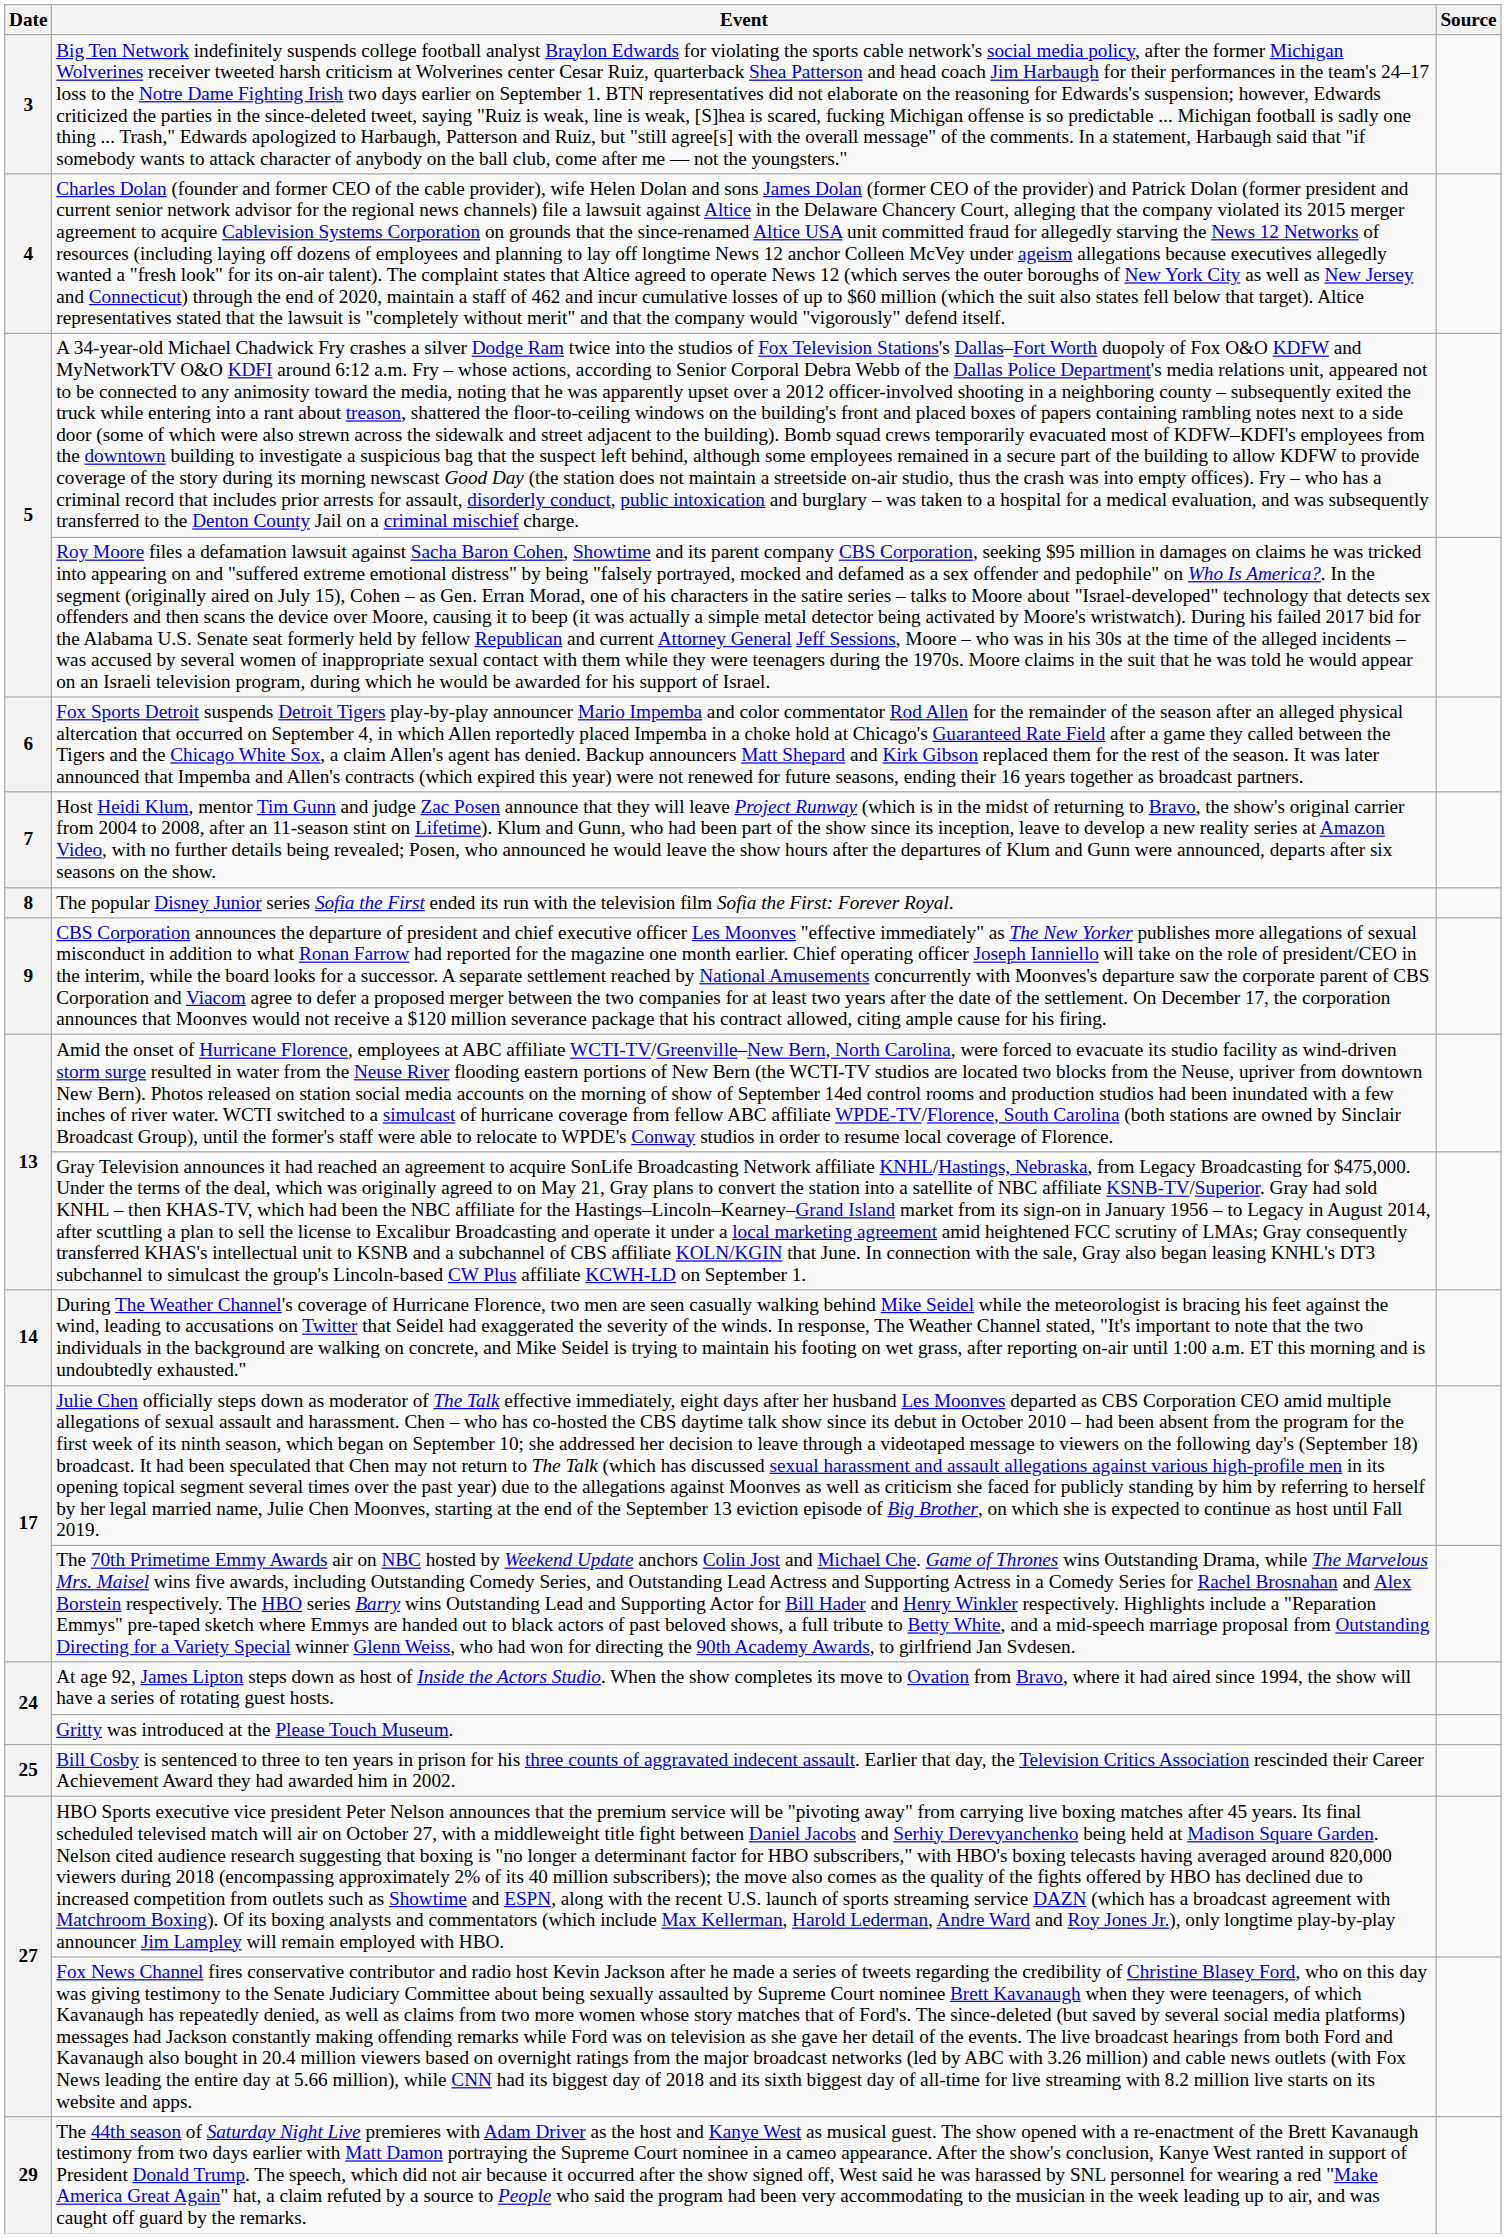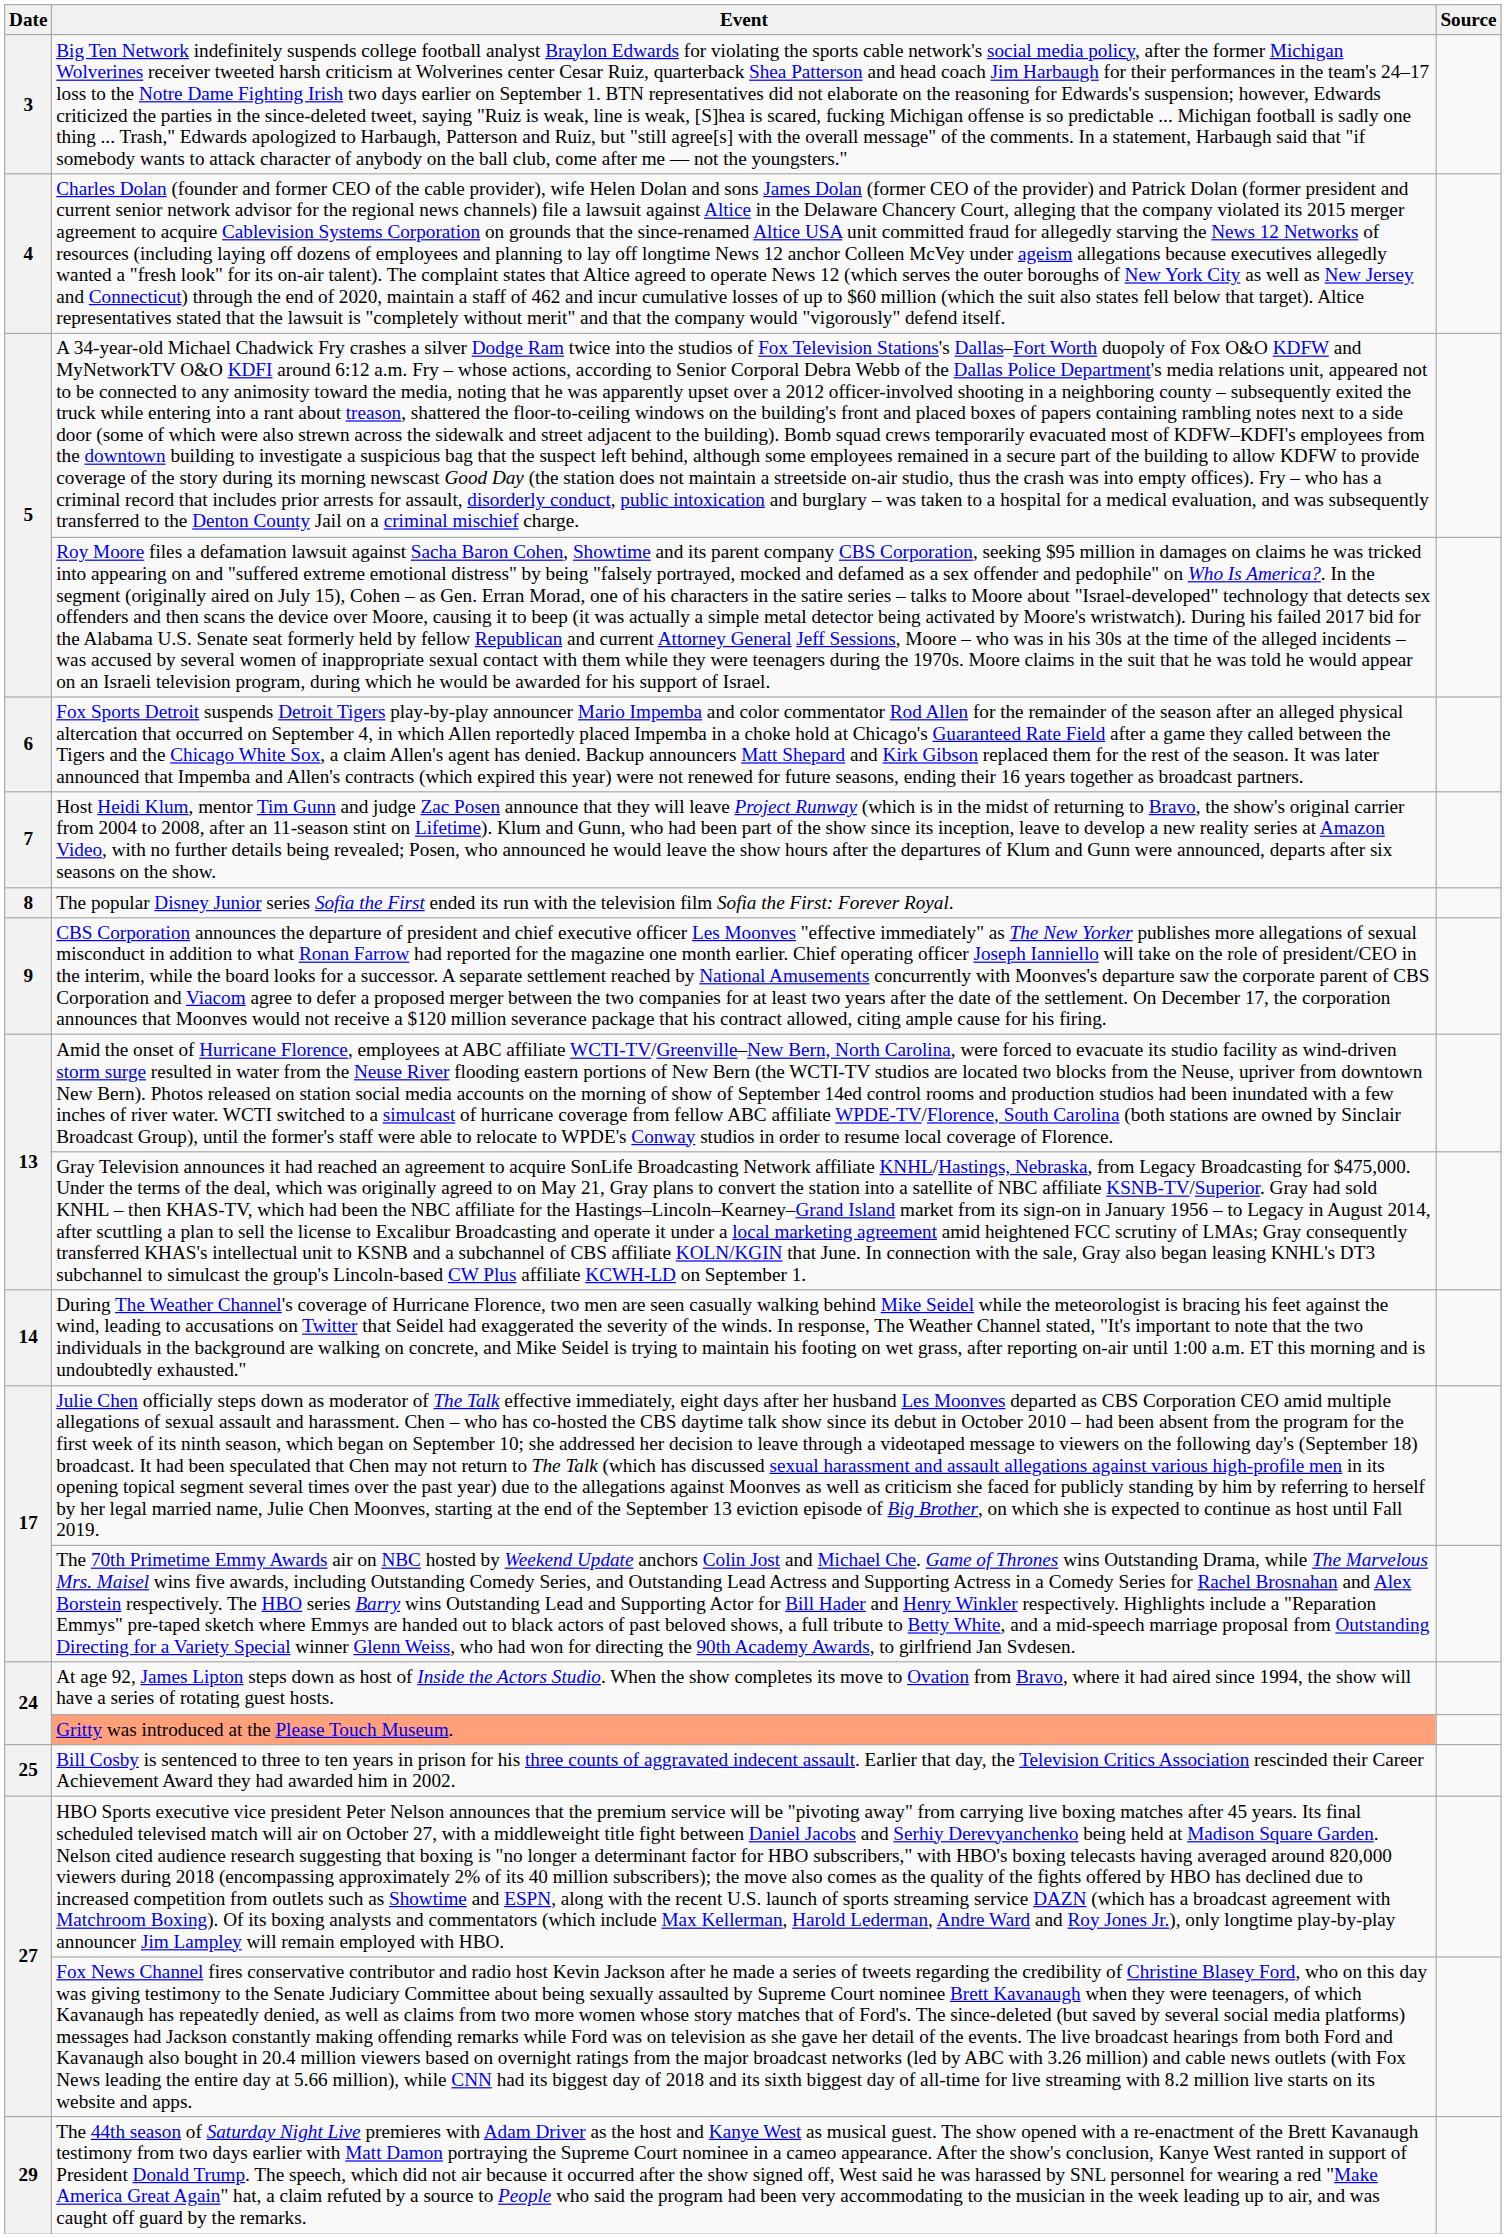(255, 1729) no background -> (255, 1729) lightsalmon background
